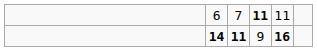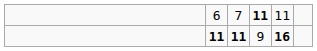(217, 36) 14 -> (217, 36) 11
